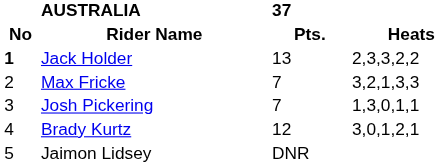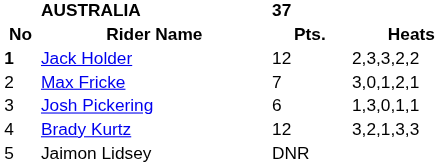(282, 58) 13 -> (282, 58) 12
(386, 82) 3,2,1,3,3 -> (386, 82) 3,0,1,2,1
(277, 105) 7 -> (277, 105) 6
(386, 129) 3,0,1,2,1 -> (386, 129) 3,2,1,3,3
